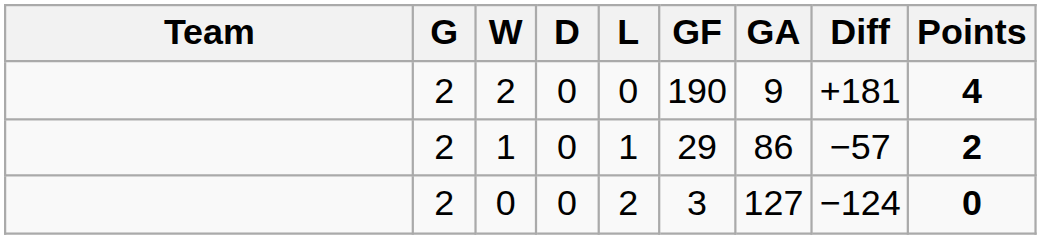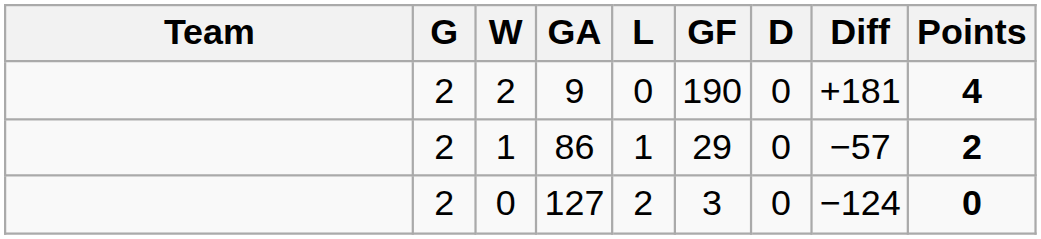columns swapped: (567, 32) <-> (773, 32)
